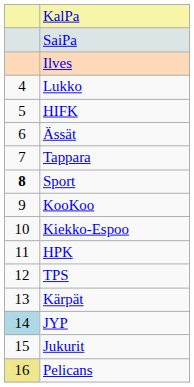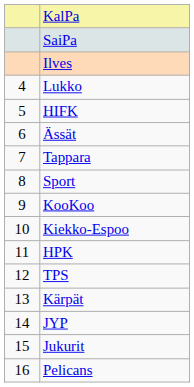(22, 181) bold -> (22, 181) normal
(22, 323) lightblue background -> (22, 323) no background
(22, 370) khaki background -> (22, 370) no background
